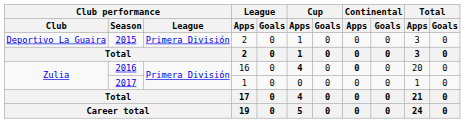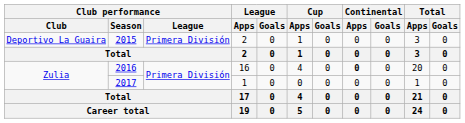(300, 68) bold -> (300, 68) normal
